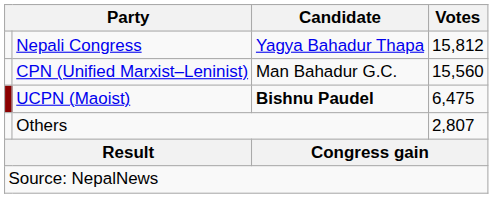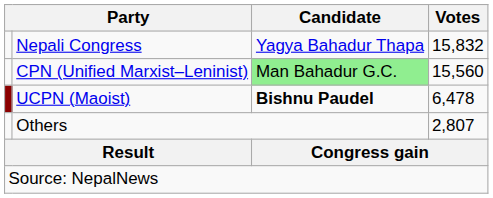(458, 44) 15,812 -> (458, 44) 15,832
(327, 71) no background -> (327, 71) lightgreen background
(453, 98) 6,475 -> (453, 98) 6,478
